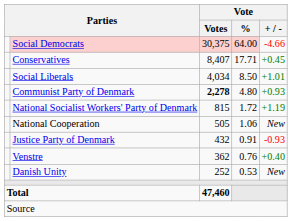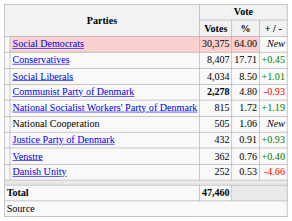(274, 44) -4.66 -> (276, 44) New
(273, 92) +0.93 -> (274, 92) -0.93
(274, 140) -0.93 -> (273, 140) +0.93
(276, 172) New -> (274, 172) -4.66
